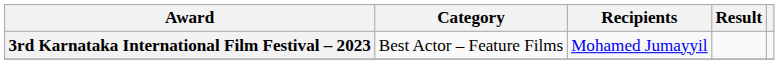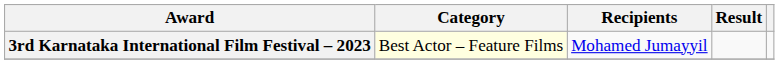(471, 45) no background -> (471, 45) lightyellow background
